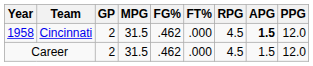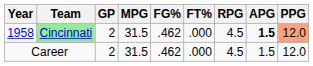(66, 33) no background -> (66, 33) lightgreen background
(294, 33) no background -> (294, 33) lightsalmon background
